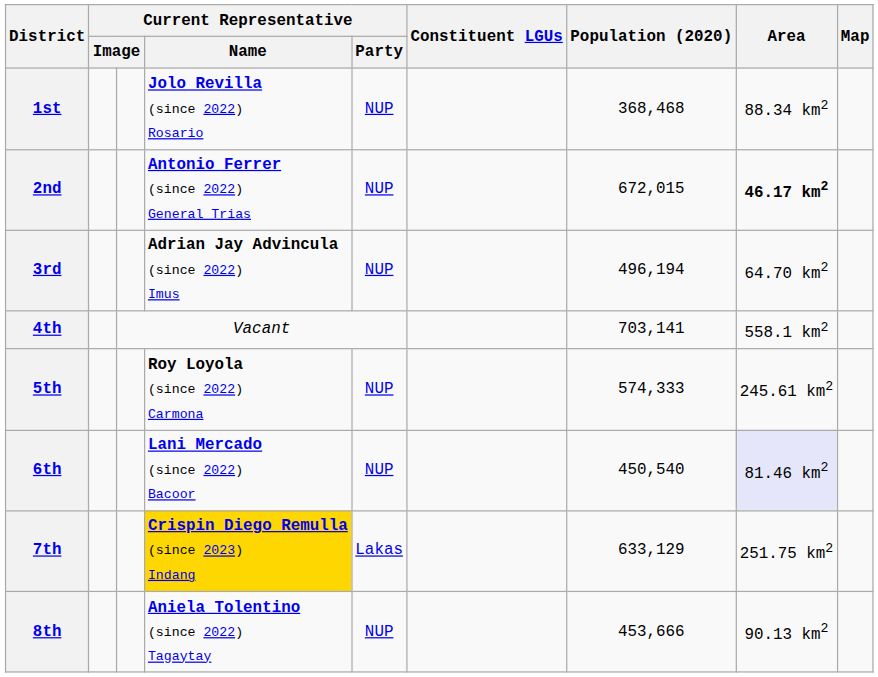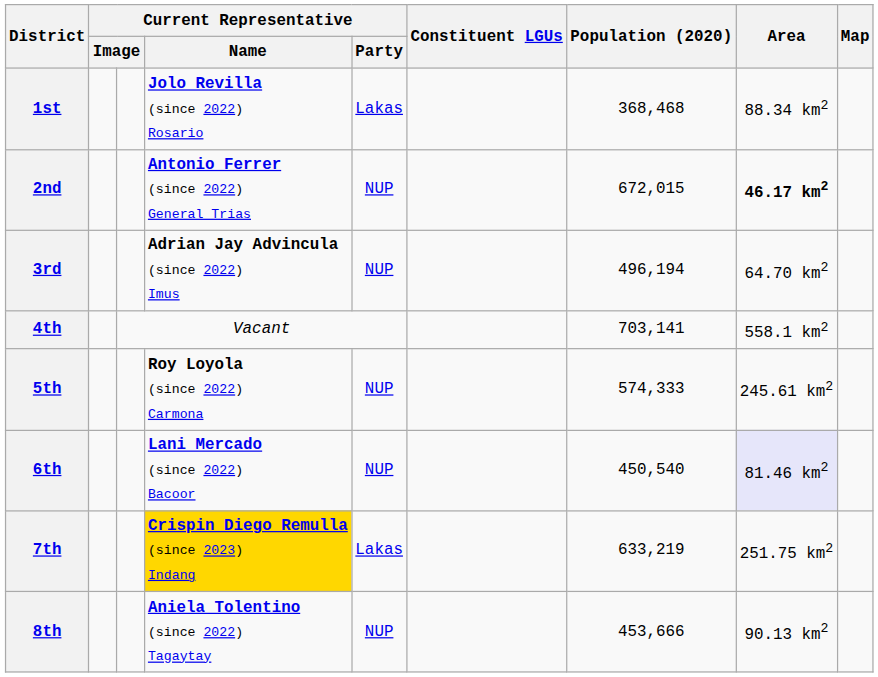(379, 108) NUP -> (379, 108) Lakas
(651, 550) 633,129 -> (651, 550) 633,219
